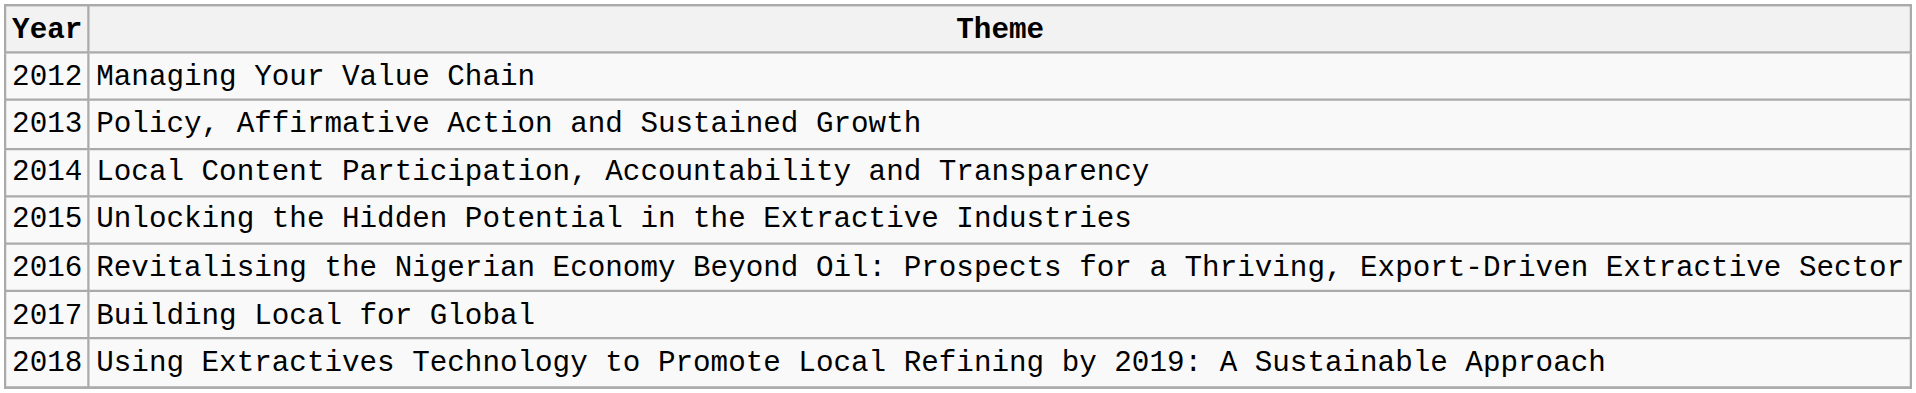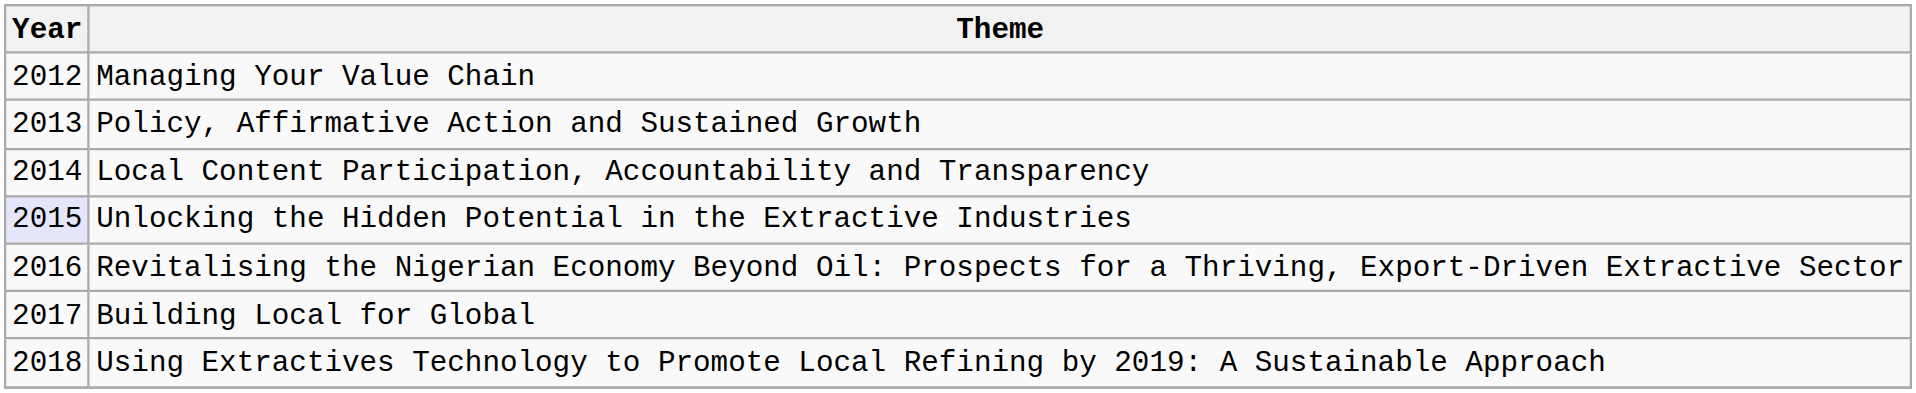(47, 220) no background -> (47, 220) lavender background
